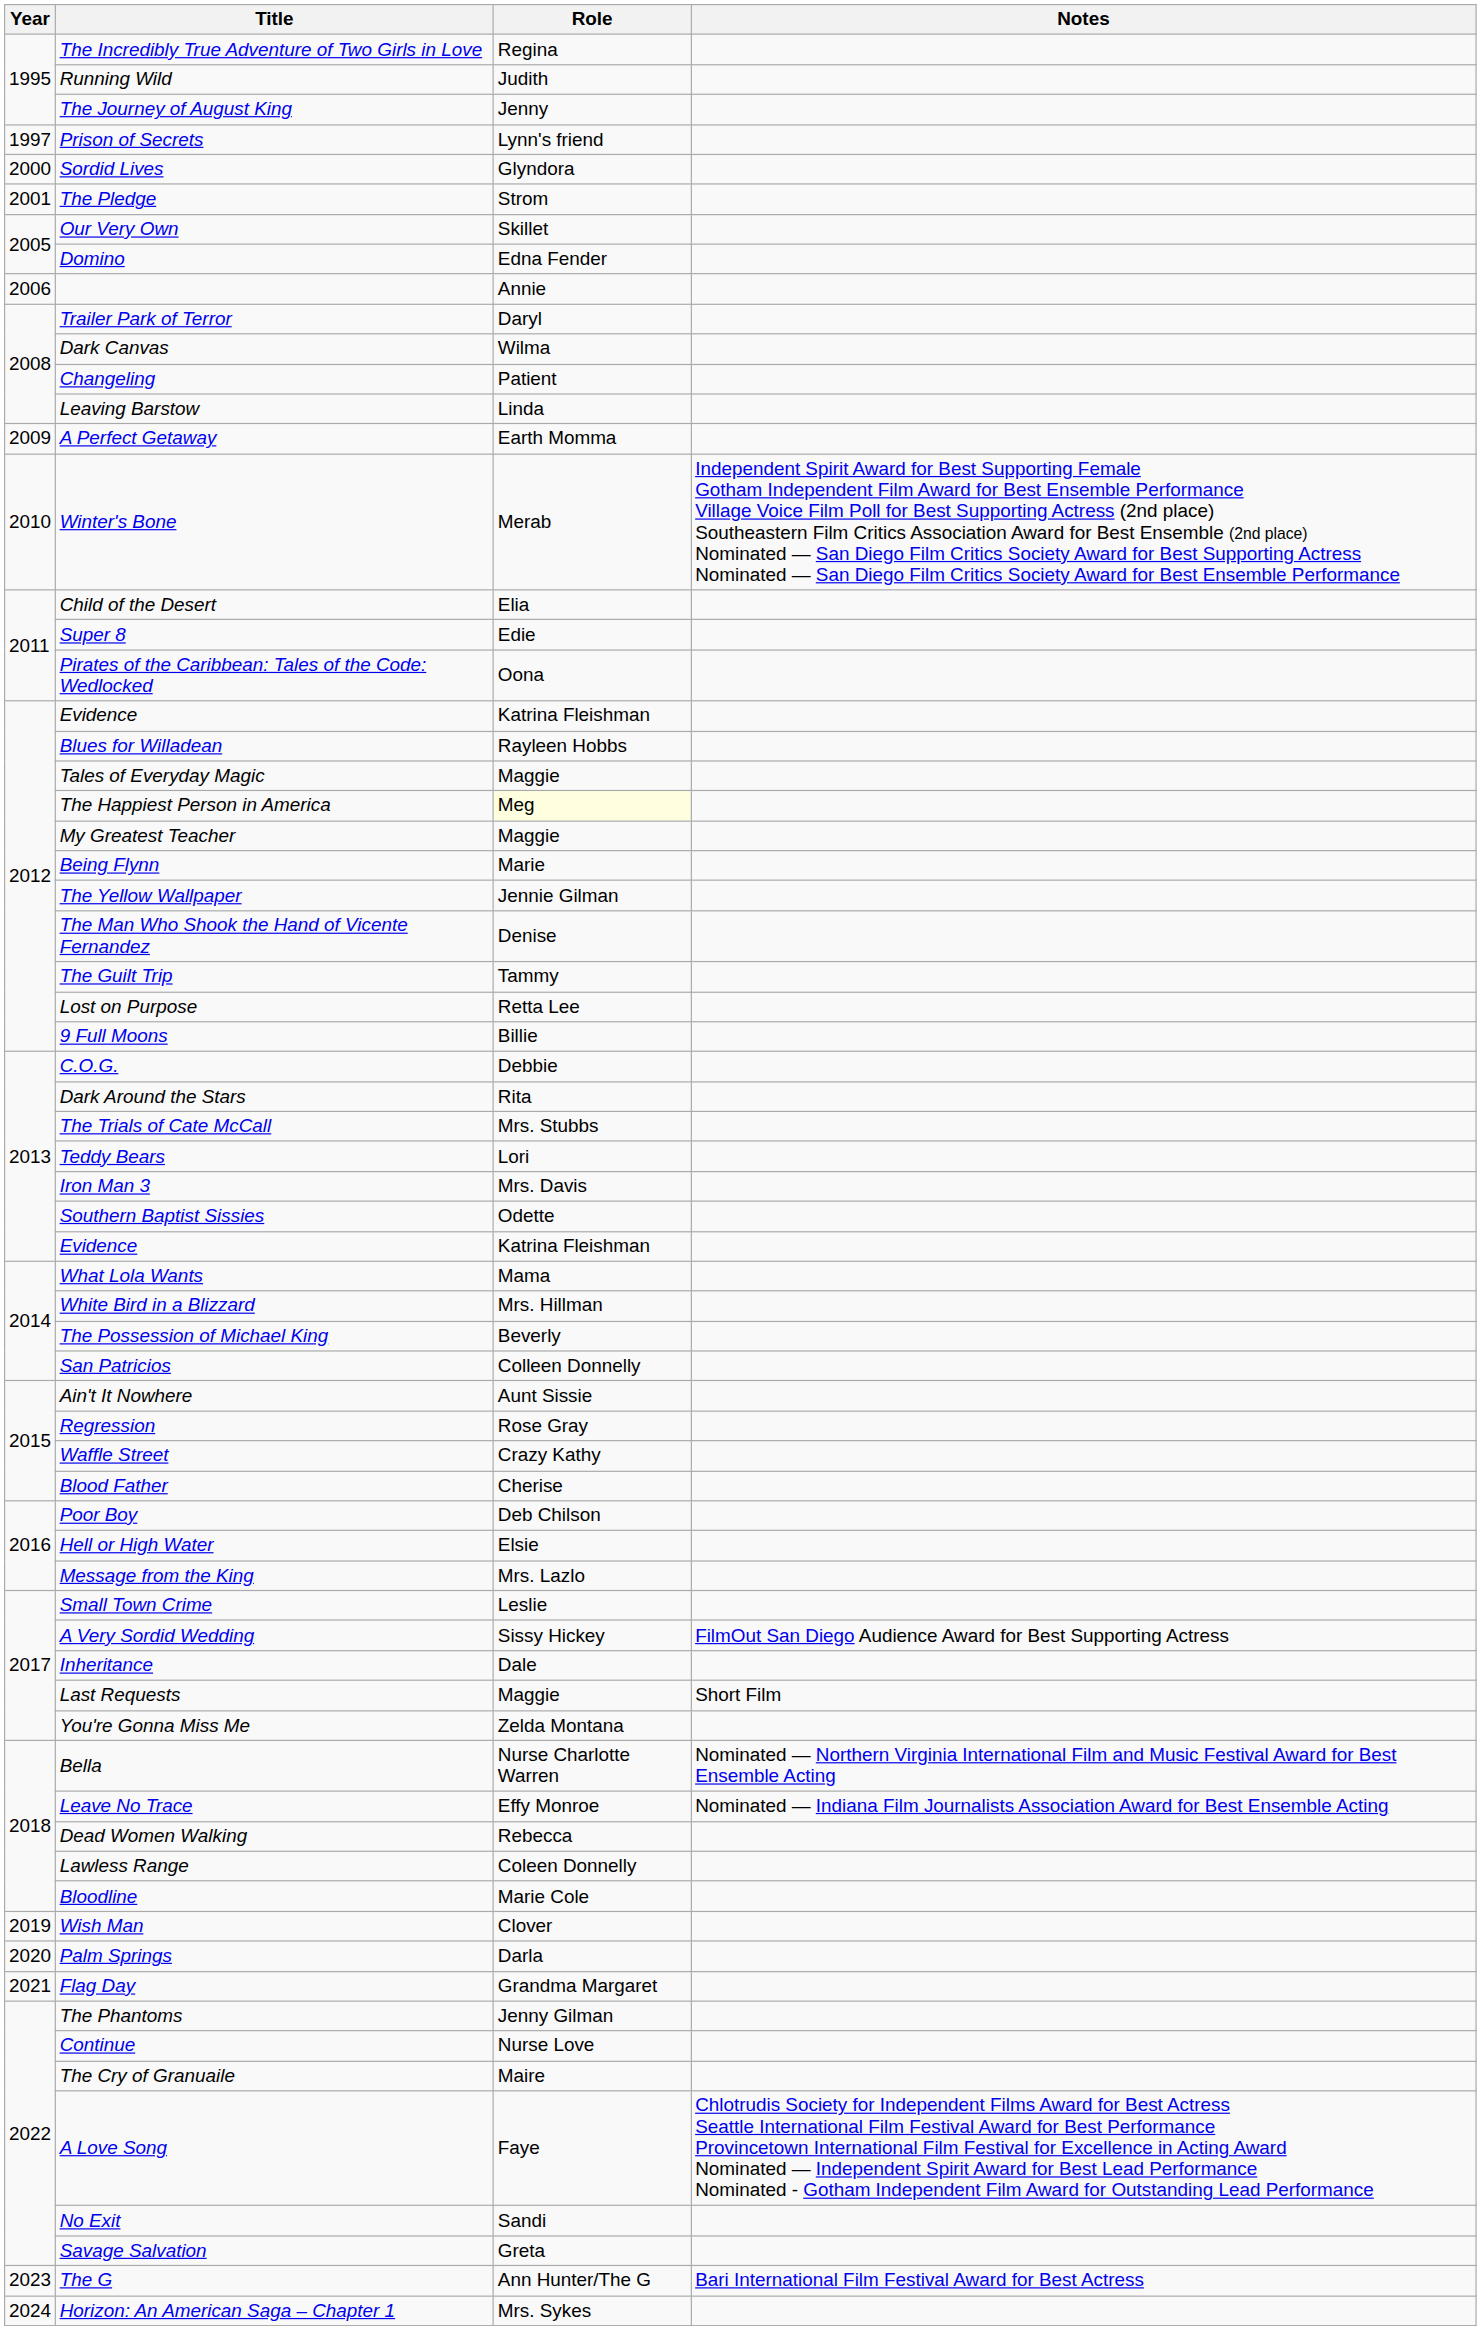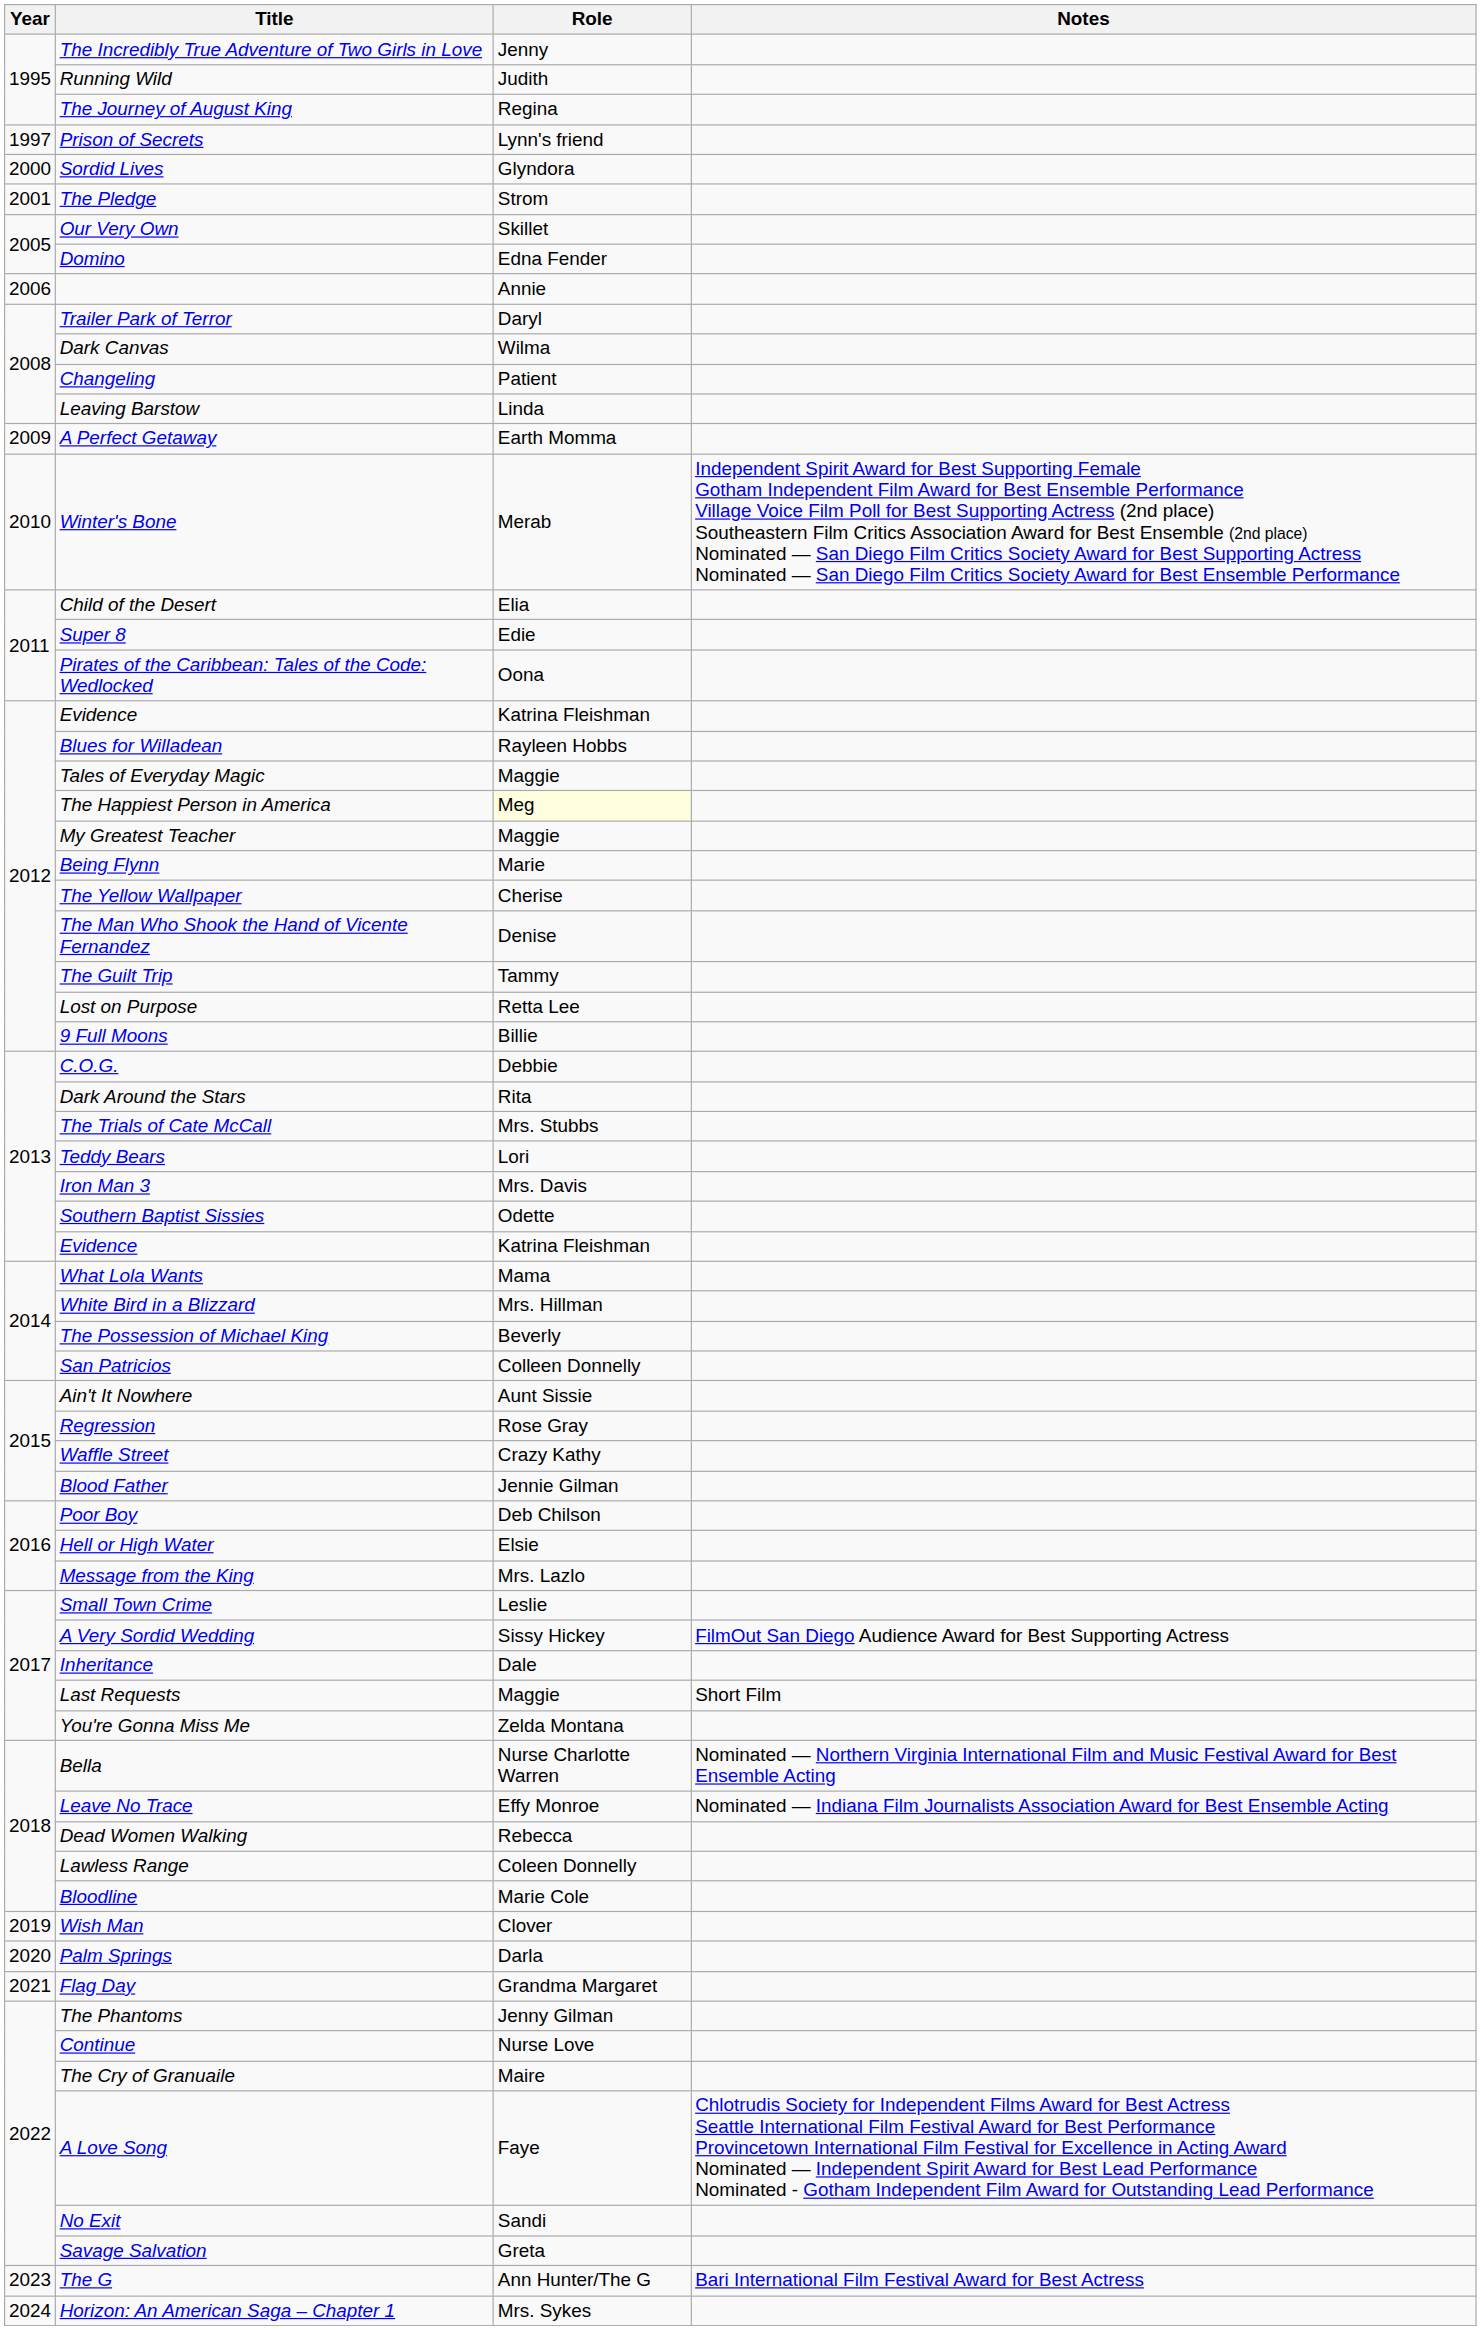(528, 49) Regina -> (523, 49) Jenny
(523, 109) Jenny -> (528, 109) Regina
(558, 895) Jennie Gilman -> (530, 895) Cherise
(530, 1485) Cherise -> (558, 1485) Jennie Gilman
